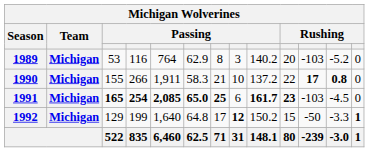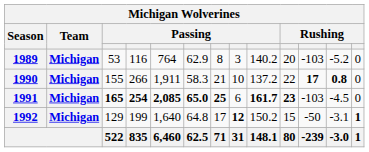(339, 117) -3.3 -> (339, 117) -3.1
